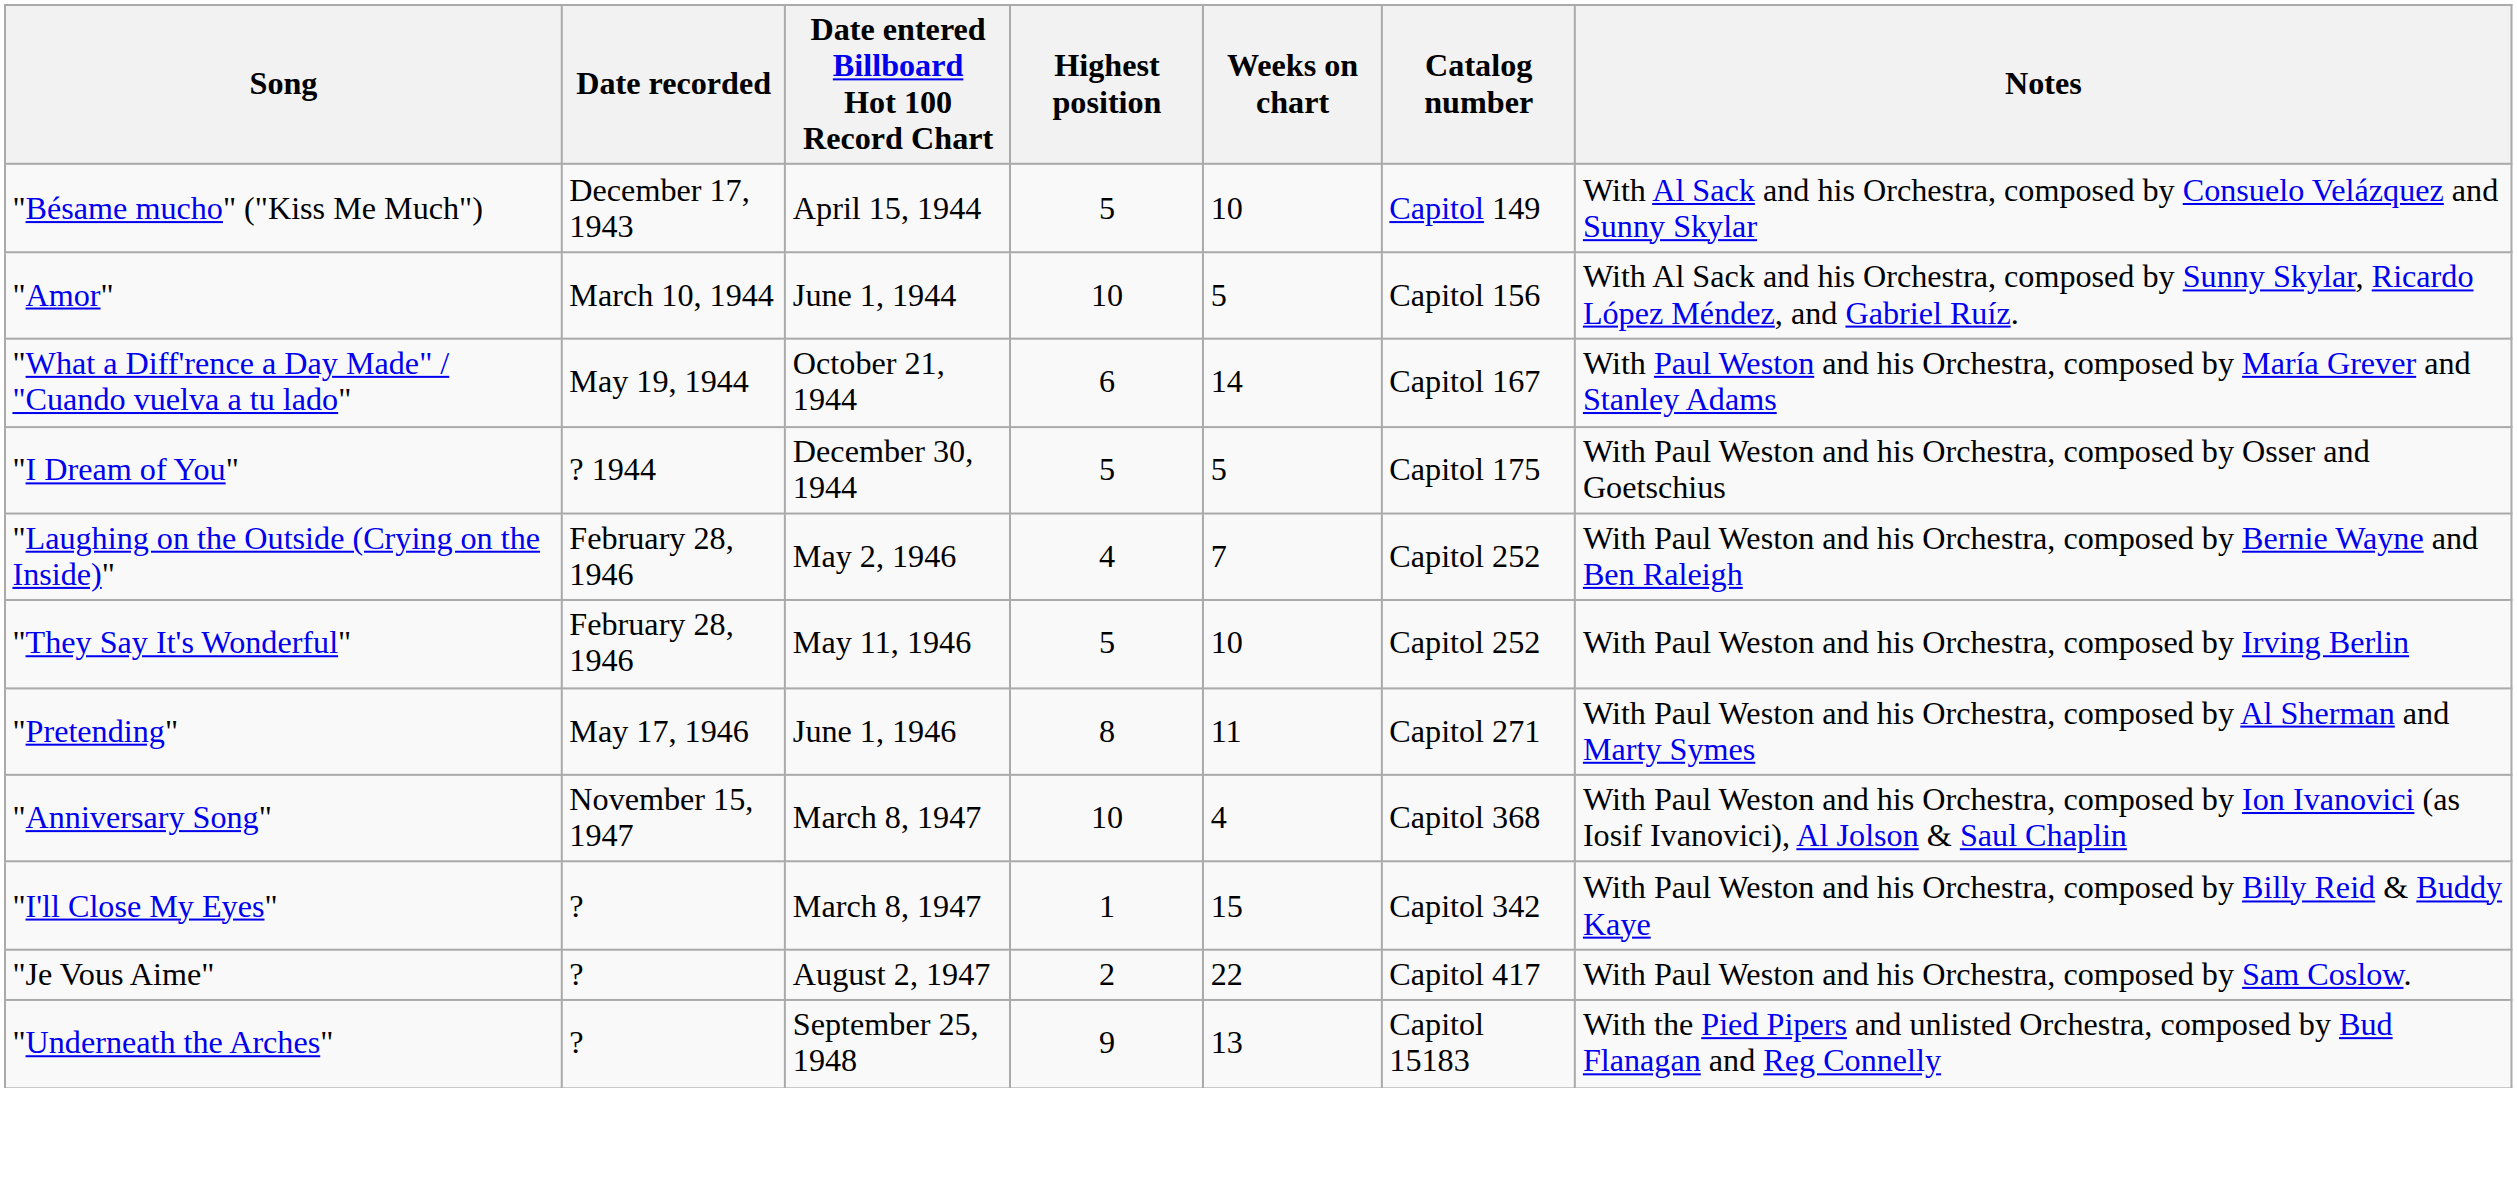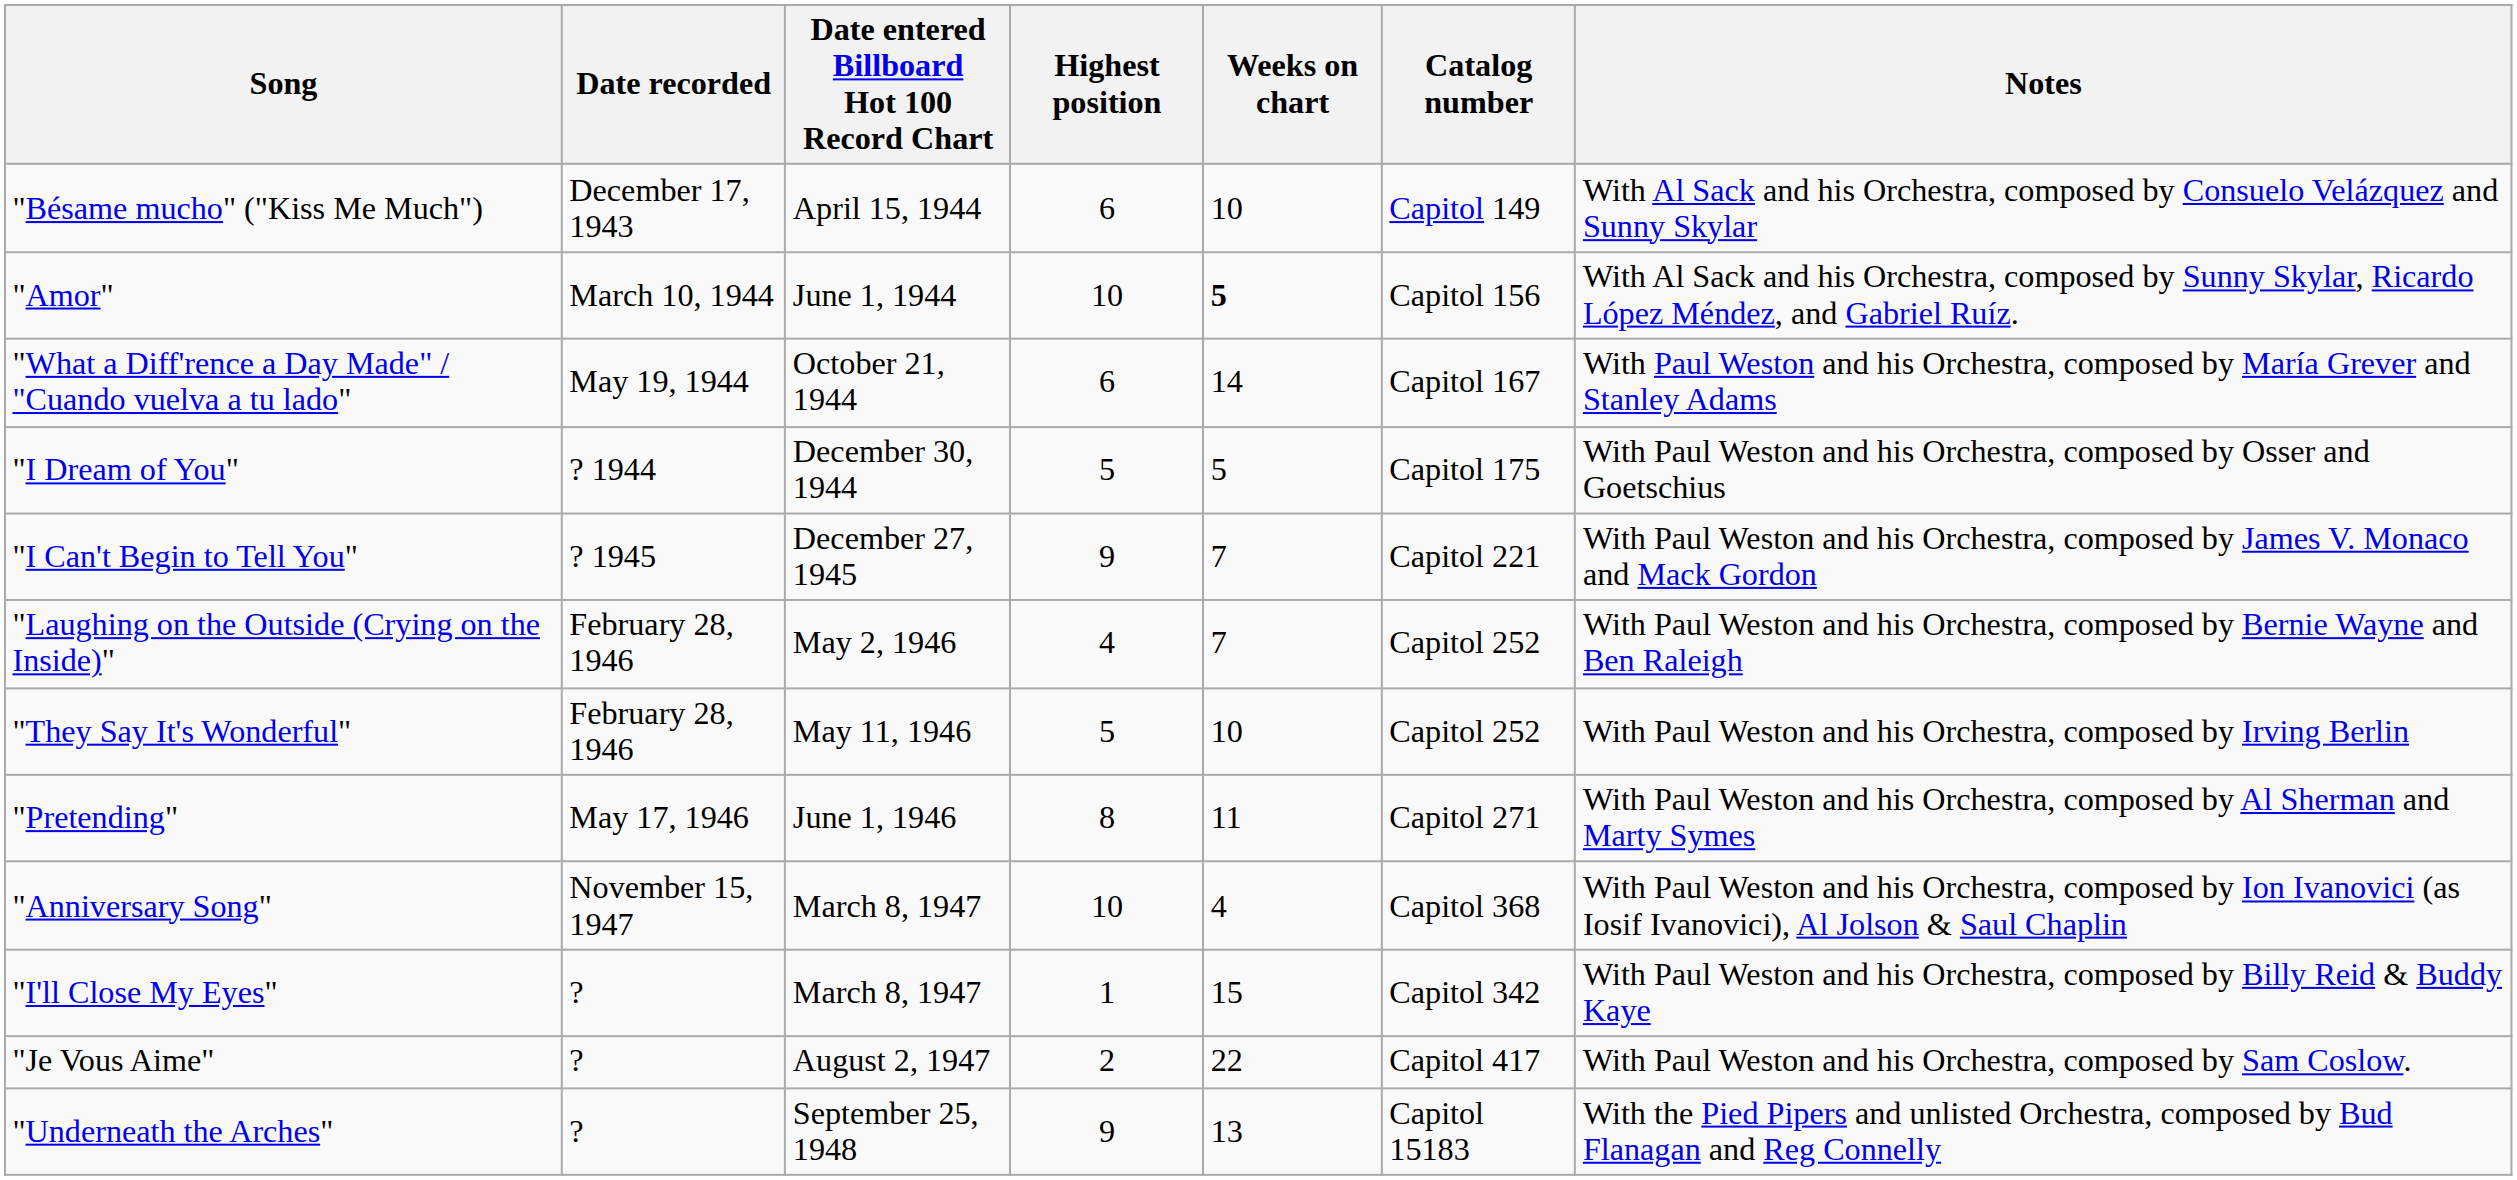(1107, 207) 5 -> (1107, 207) 6
(1219, 294) normal -> (1219, 294) bold
+ row: (185, 556)
